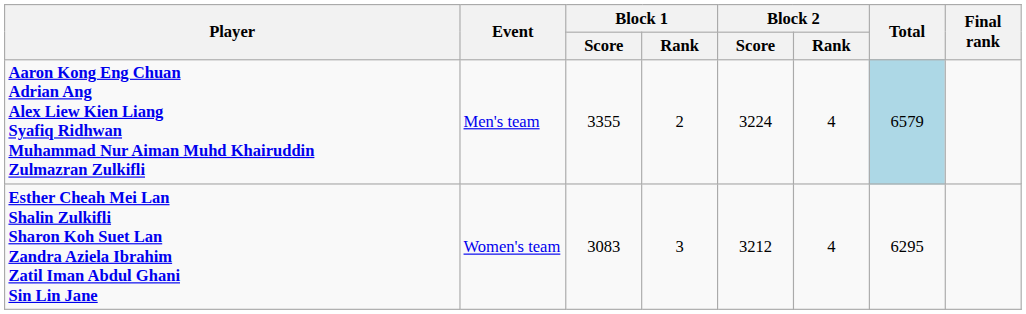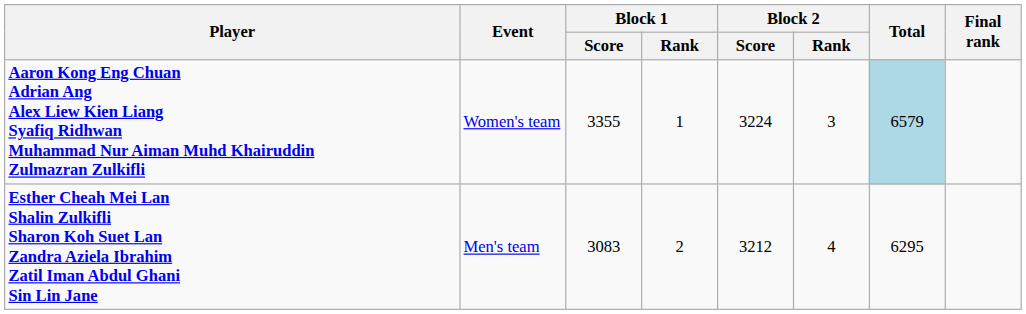(502, 122) Men's team -> (512, 122) Women's team
(680, 122) 2 -> (680, 122) 1
(831, 122) 4 -> (831, 122) 3
(512, 247) Women's team -> (502, 247) Men's team
(680, 247) 3 -> (680, 247) 2
